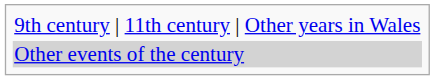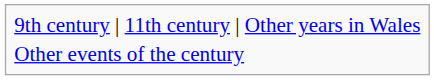(129, 54) lightgrey background -> (129, 54) no background
